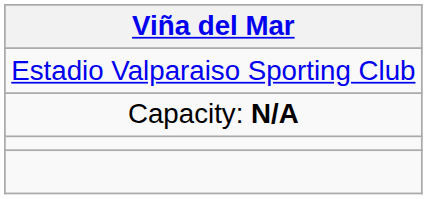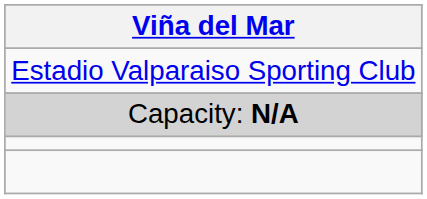(213, 114) no background -> (213, 114) lightgrey background
